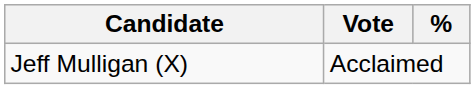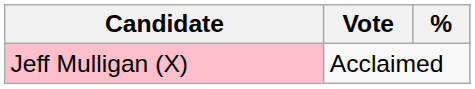(99, 63) no background -> (99, 63) pink background
